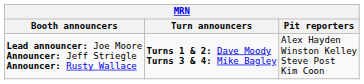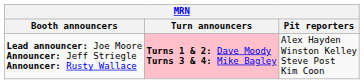(212, 56) no background -> (212, 56) pink background
